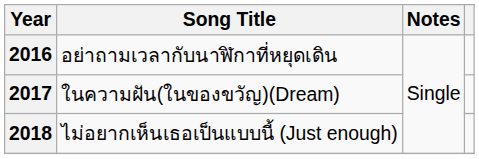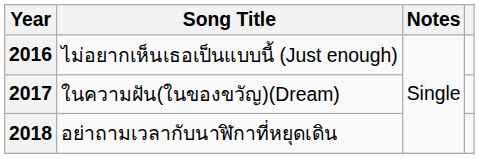(199, 55) อย่าถามเวลากับนาฬิกาที่หยุดเดิน -> (229, 55) ไม่อยากเห็นเธอเป็นแบบนี้ (Just enough)
(229, 133) ไม่อยากเห็นเธอเป็นแบบนี้ (Just enough) -> (199, 133) อย่าถามเวลากับนาฬิกาที่หยุดเดิน
